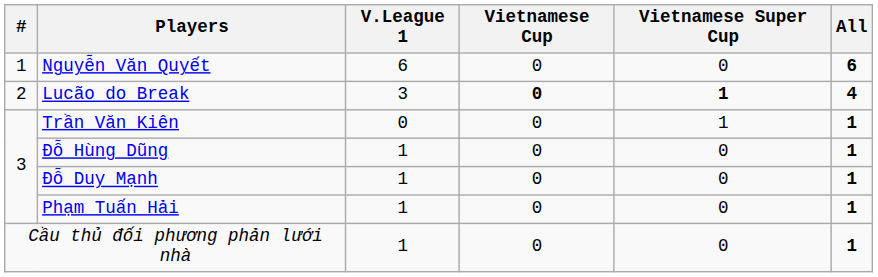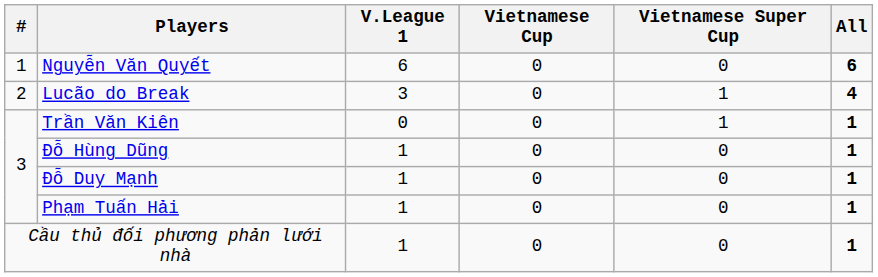(537, 96) bold -> (537, 96) normal
(723, 96) bold -> (723, 96) normal
